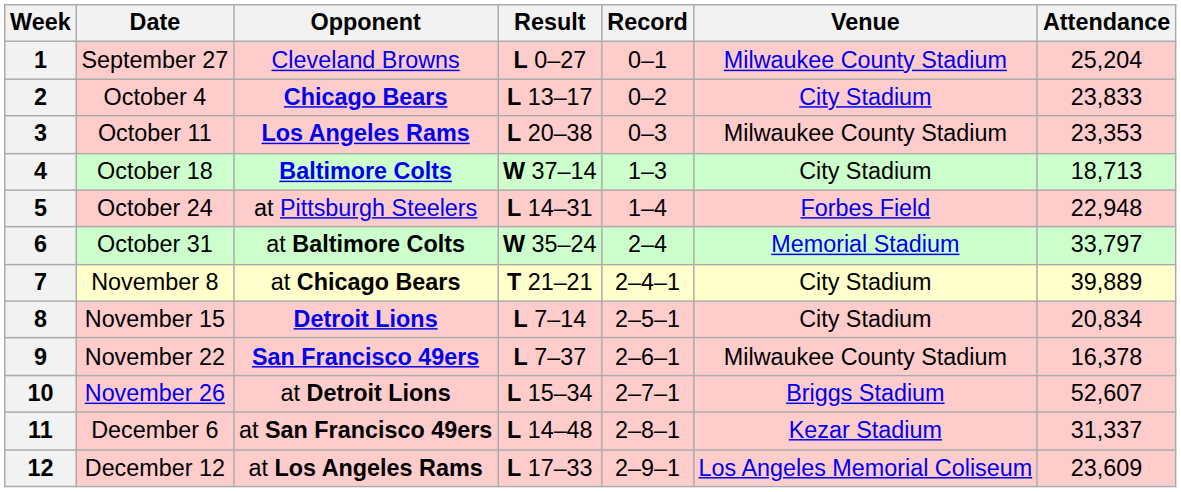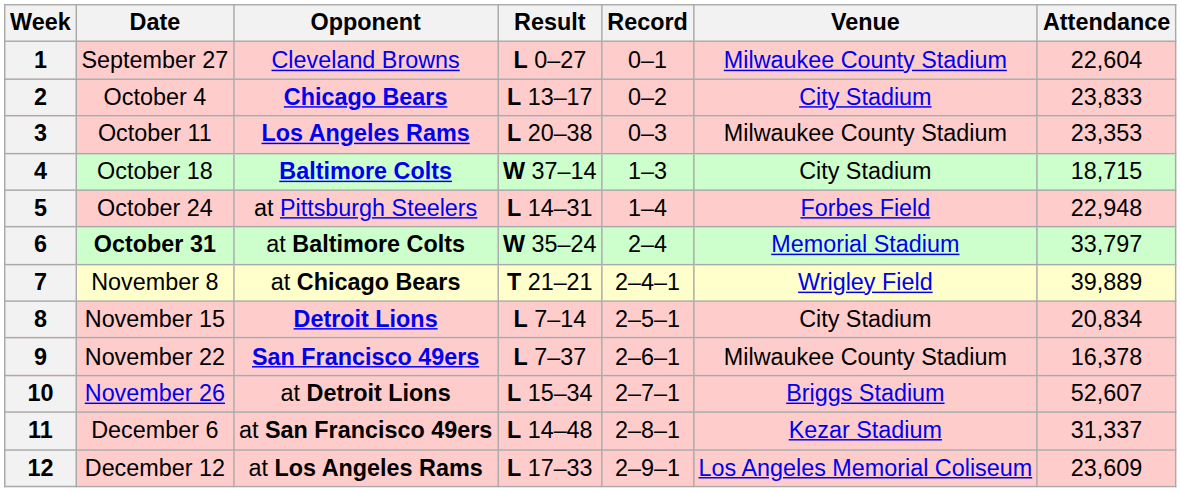(1107, 60) 25,204 -> (1107, 60) 22,604
(1107, 171) 18,713 -> (1107, 171) 18,715
(155, 245) normal -> (155, 245) bold
(865, 282) City Stadium -> (865, 282) Wrigley Field
